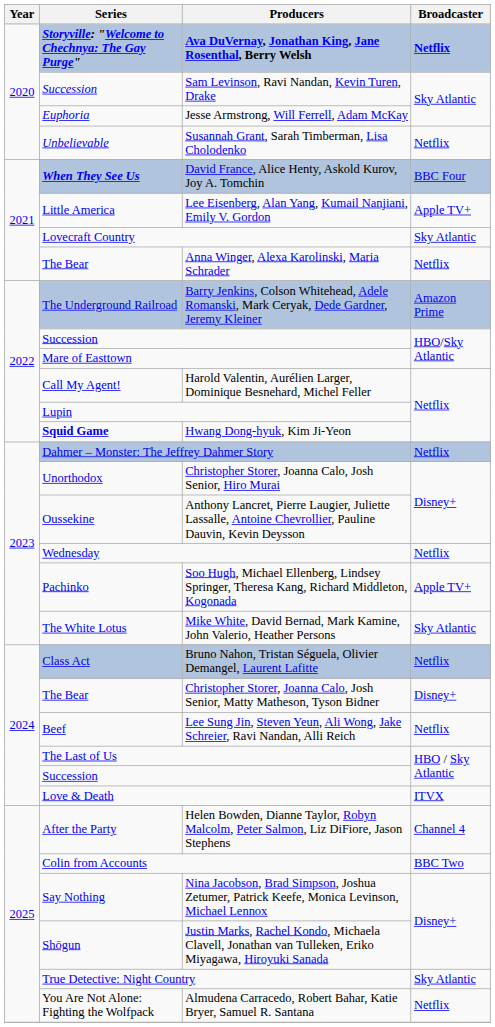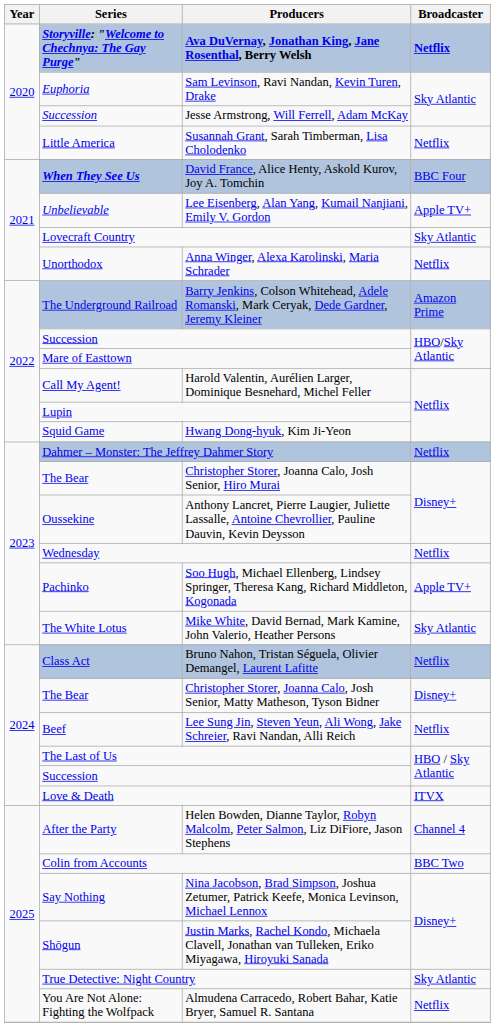(70, 89) Succession -> (66, 89) Euphoria
(66, 115) Euphoria -> (70, 115) Succession
(76, 142) Unbelievable -> (78, 142) Little America
(78, 210) Little America -> (76, 210) Unbelievable
(65, 263) The Bear -> (72, 263) Unorthodox
(75, 431) bold -> (73, 431) normal
(72, 478) Unorthodox -> (65, 478) The Bear
